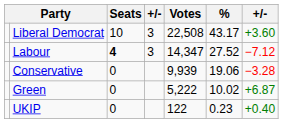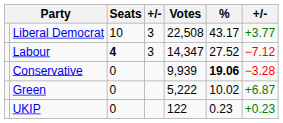(260, 33) +3.60 -> (260, 33) +3.77
(224, 71) normal -> (224, 71) bold
(260, 109) +0.40 -> (260, 109) +0.23
